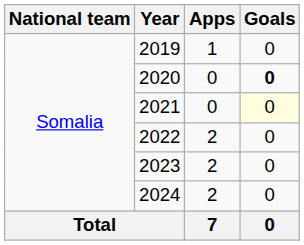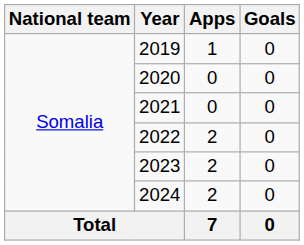(270, 78) bold -> (270, 78) normal
(270, 107) lightyellow background -> (270, 107) no background
